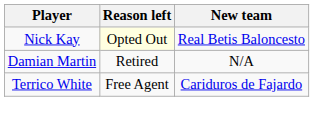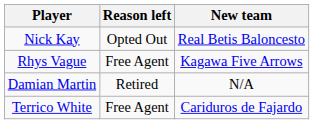(137, 38) lightyellow background -> (137, 38) no background
+ row: (52, 61)
